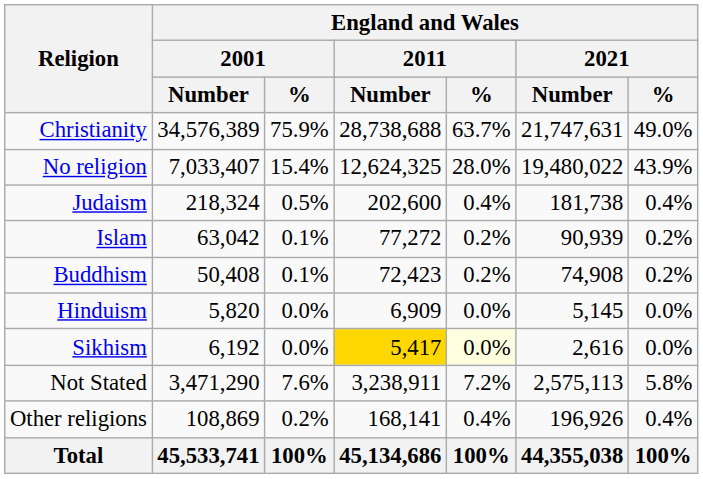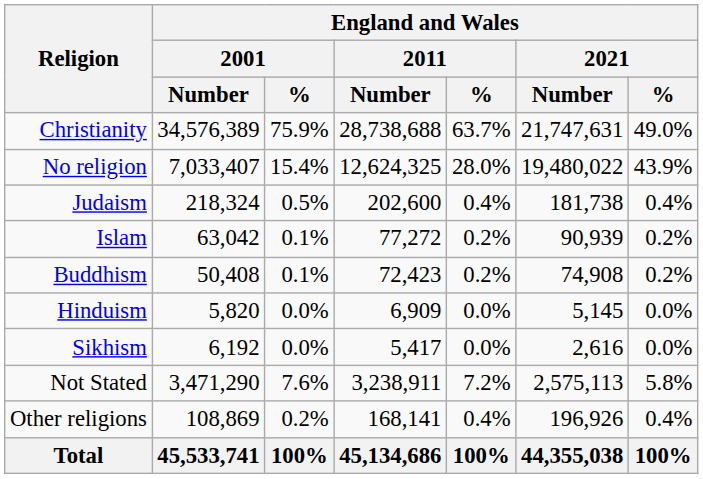(416, 346) gold background -> (416, 346) no background
(487, 346) lightyellow background -> (487, 346) no background
